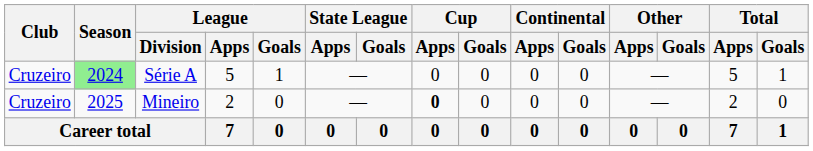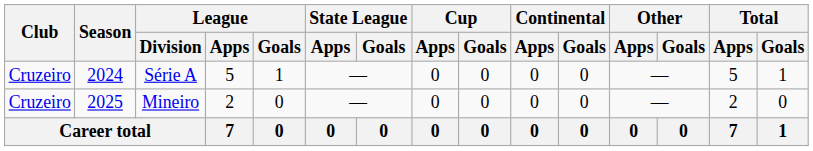(105, 74) lightgreen background -> (105, 74) no background
(435, 103) bold -> (435, 103) normal
